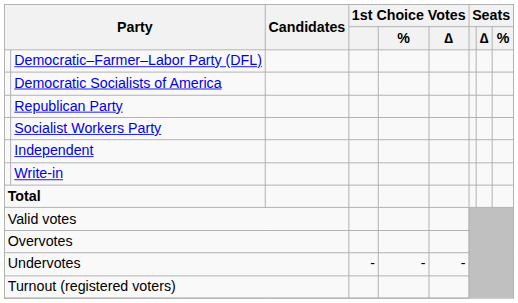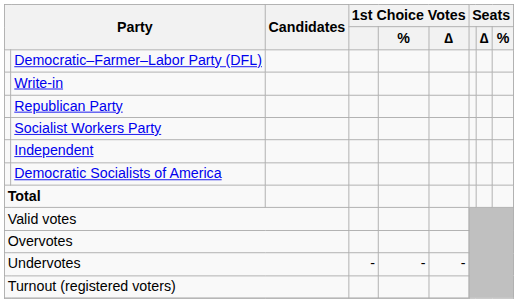rows swapped: (118, 83) <-> (39, 173)
